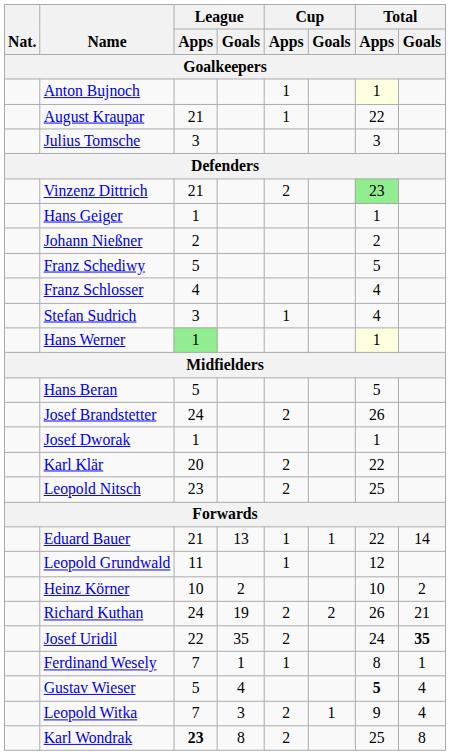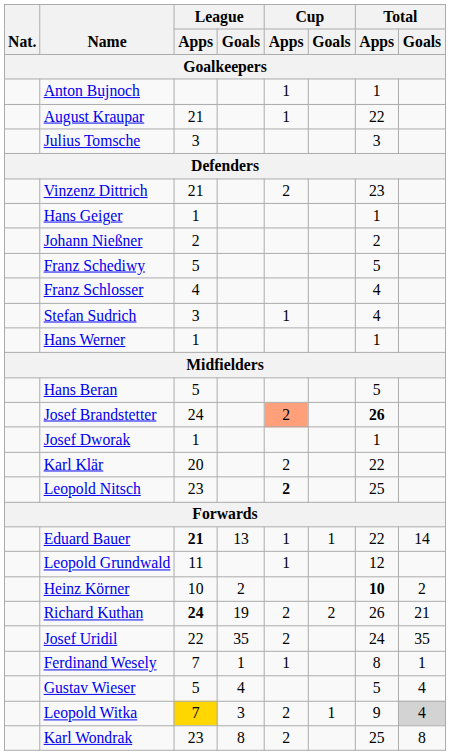(377, 91) lightyellow background -> (377, 91) no background
(377, 191) lightgreen background -> (377, 191) no background
(196, 340) lightgreen background -> (196, 340) no background
(377, 340) lightyellow background -> (377, 340) no background
(286, 414) no background -> (286, 414) lightsalmon background
(377, 414) normal -> (377, 414) bold
(286, 489) normal -> (286, 489) bold
(196, 539) normal -> (196, 539) bold
(377, 588) normal -> (377, 588) bold
(196, 613) normal -> (196, 613) bold
(422, 638) bold -> (422, 638) normal
(377, 688) bold -> (377, 688) normal
(196, 713) no background -> (196, 713) gold background
(422, 713) no background -> (422, 713) lightgrey background
(196, 738) bold -> (196, 738) normal
